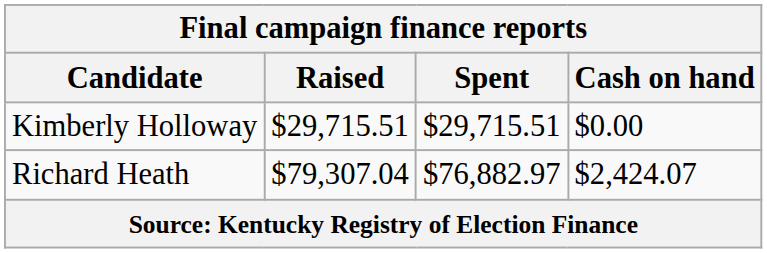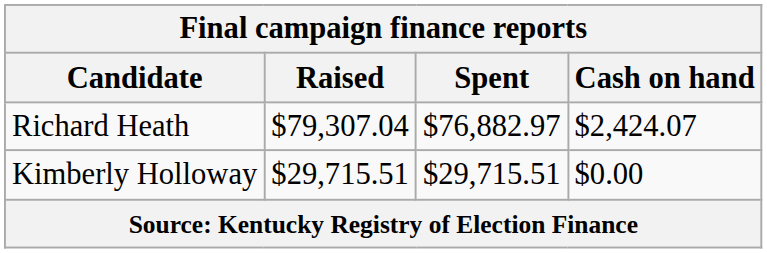rows swapped: (101, 174) <-> (135, 125)
